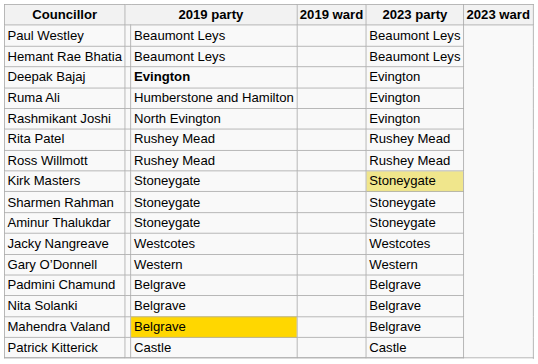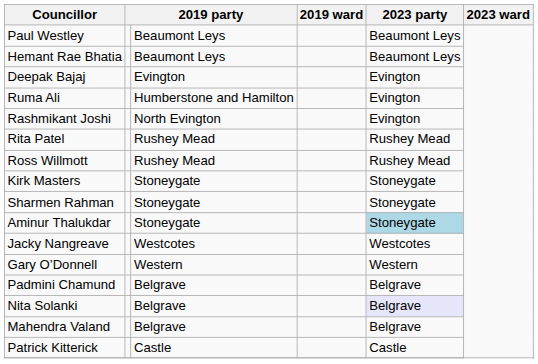(162, 77) bold -> (160, 77) normal
(402, 181) khaki background -> (402, 181) no background
(402, 222) no background -> (402, 222) lightblue background
(395, 306) no background -> (395, 306) lavender background
(160, 327) gold background -> (160, 327) no background
